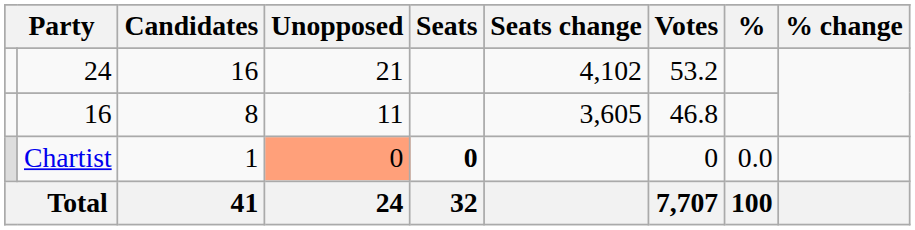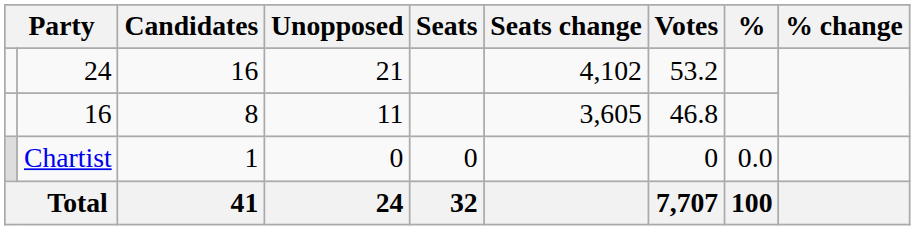(396, 158) lightsalmon background -> (396, 158) no background
(471, 158) bold -> (471, 158) normal
